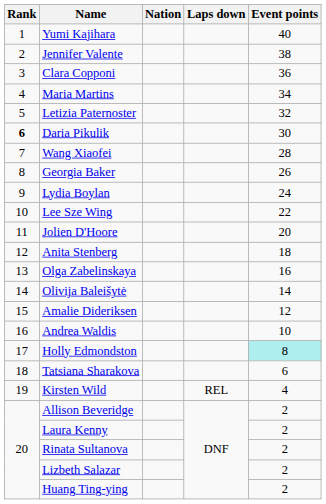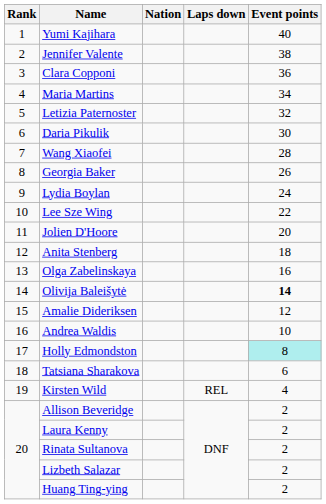(22, 133) bold -> (22, 133) normal
(285, 291) normal -> (285, 291) bold
